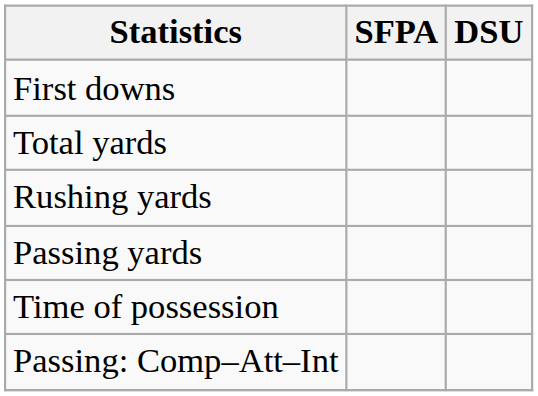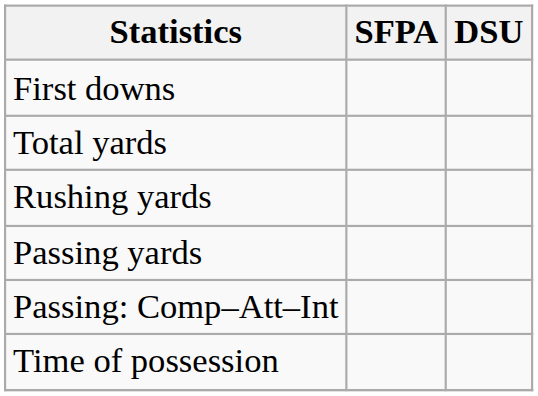rows swapped: (176, 361) <-> (146, 306)
